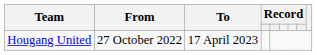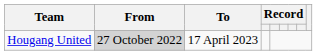(140, 40) no background -> (140, 40) lightgrey background
